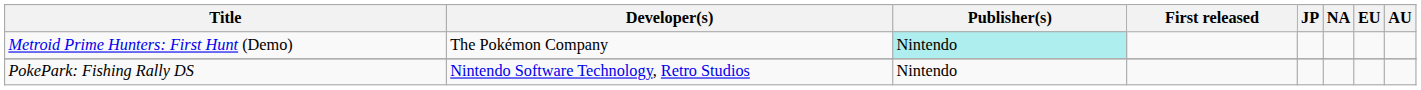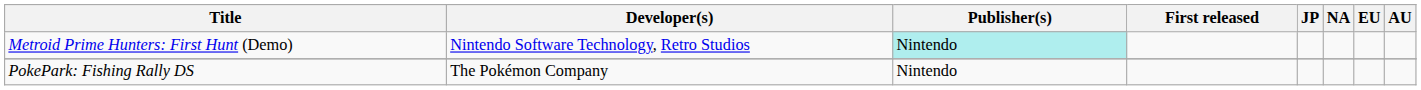(529, 45) The Pokémon Company -> (600, 45) Nintendo Software Technology, Retro Studios
(600, 71) Nintendo Software Technology, Retro Studios -> (529, 71) The Pokémon Company
